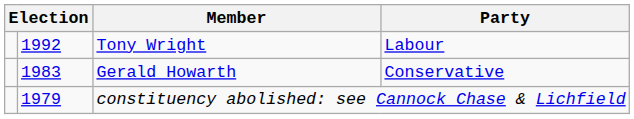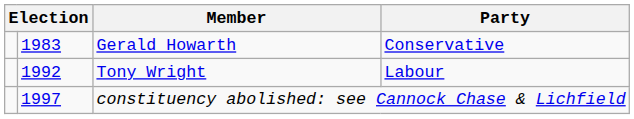rows swapped: (166, 72) <-> (151, 45)
(41, 100) 1979 -> (41, 100) 1997
